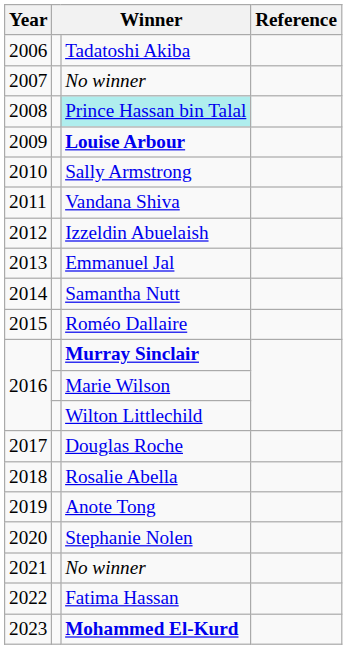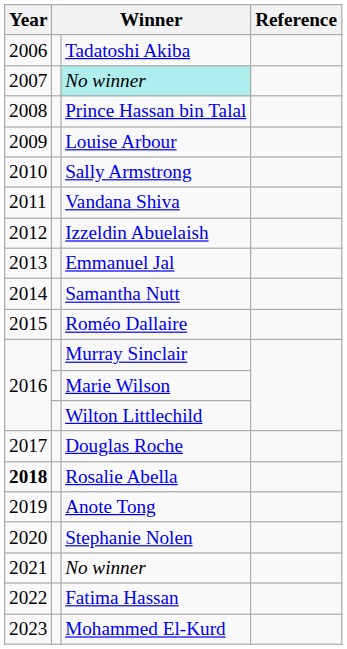(105, 80) no background -> (105, 80) paleturquoise background
(156, 111) paleturquoise background -> (156, 111) no background
(125, 141) bold -> (121, 141) normal
(132, 354) bold -> (126, 354) normal
(28, 476) normal -> (28, 476) bold
(152, 628) bold -> (145, 628) normal
